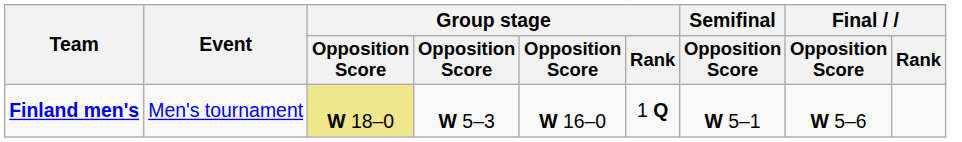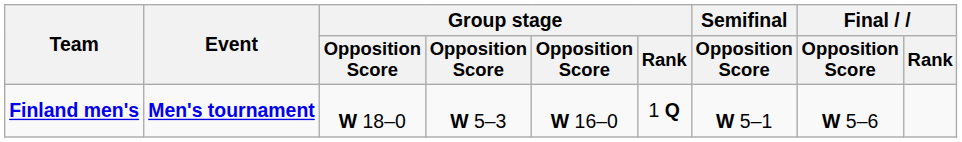(226, 111) normal -> (231, 111) bold
(361, 122) khaki background -> (372, 122) no background
